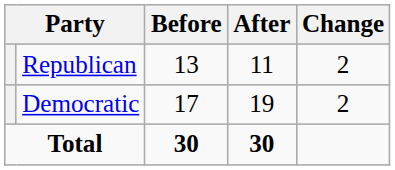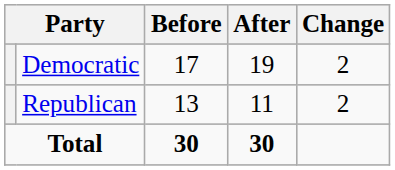rows swapped: (81, 104) <-> (79, 64)
